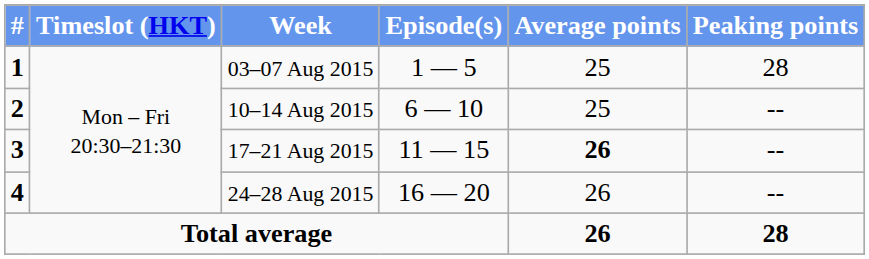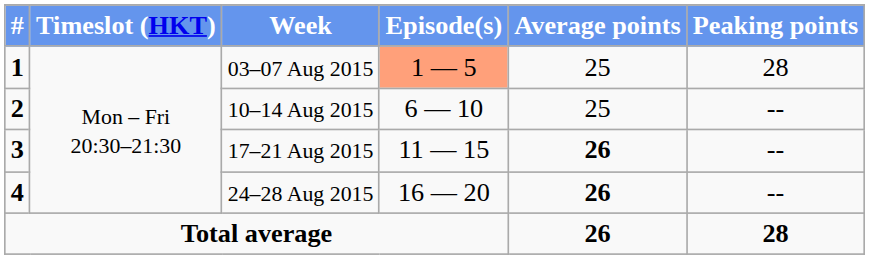(444, 66) no background -> (444, 66) lightsalmon background
(598, 191) normal -> (598, 191) bold
